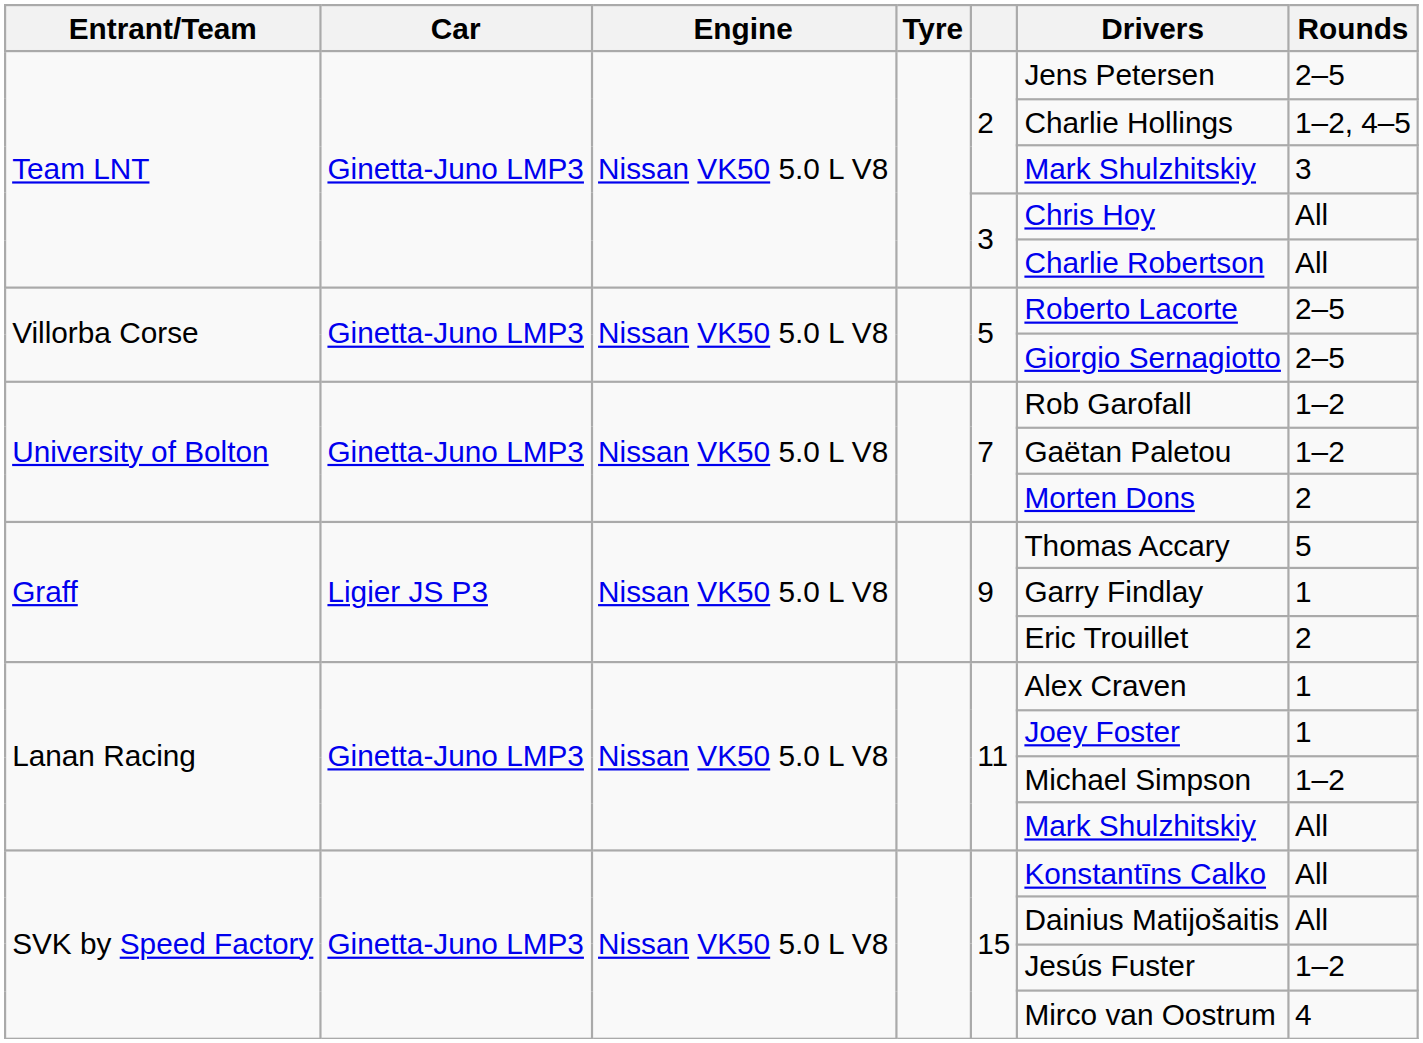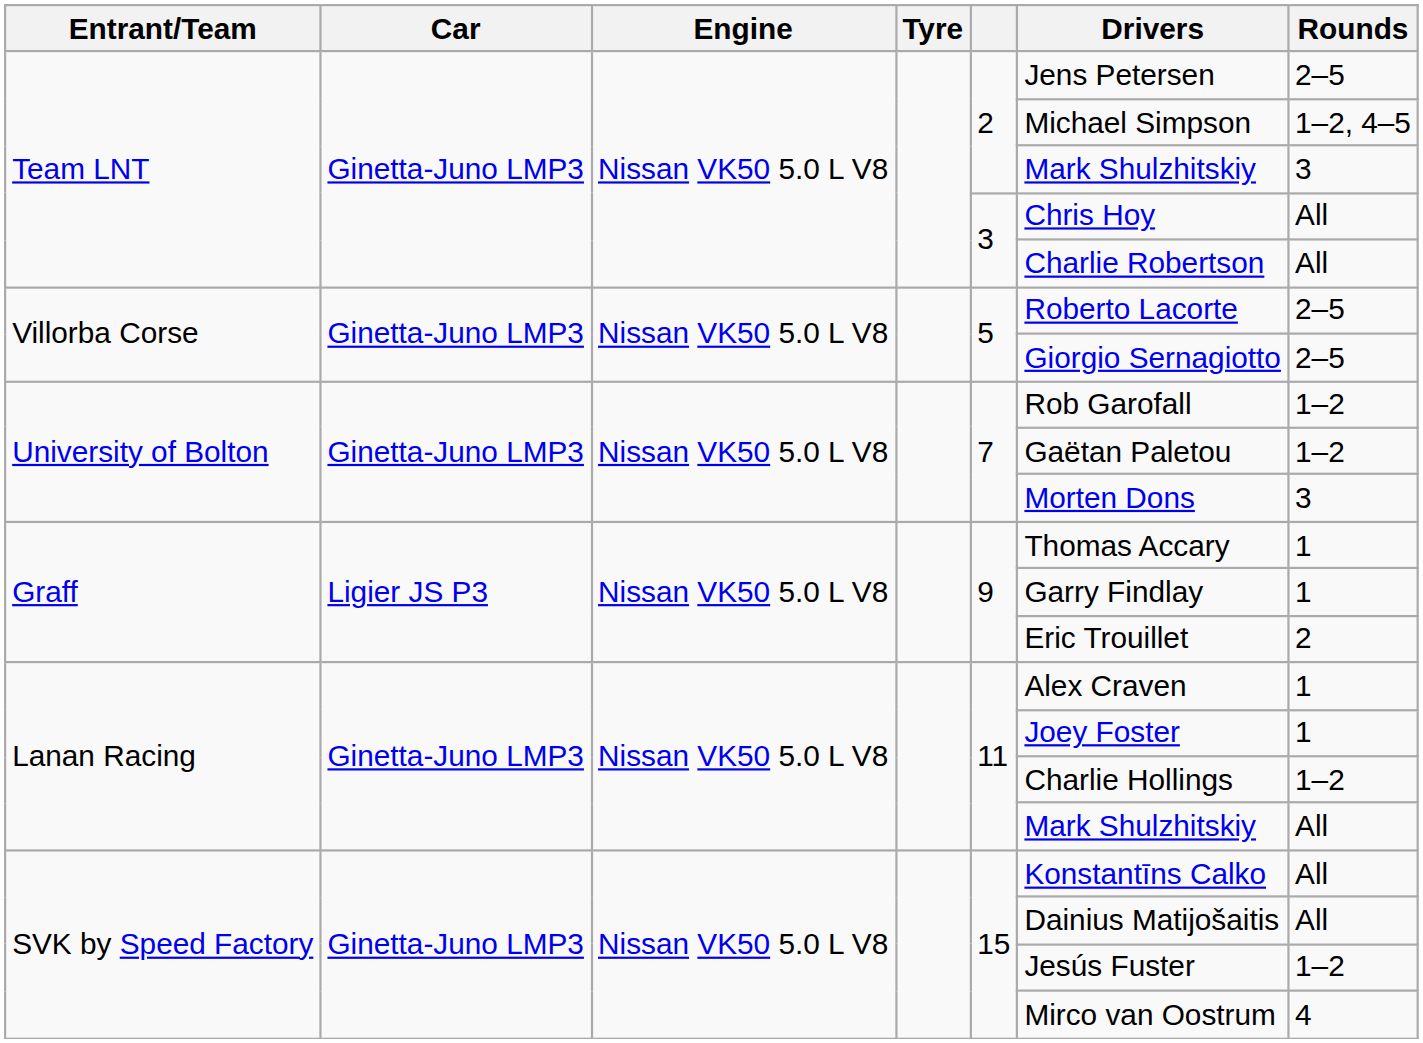(1129, 122) Charlie Hollings -> (1138, 122) Michael Simpson
(1303, 498) 2 -> (1303, 498) 3
(1303, 545) 5 -> (1303, 545) 1
(1138, 779) Michael Simpson -> (1129, 779) Charlie Hollings
